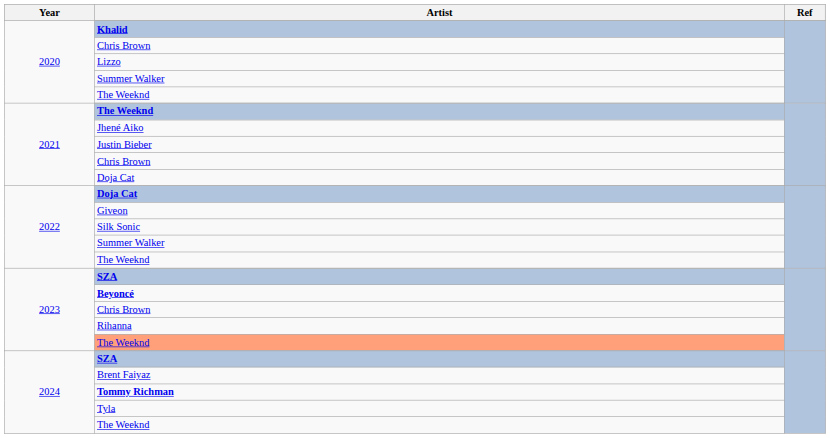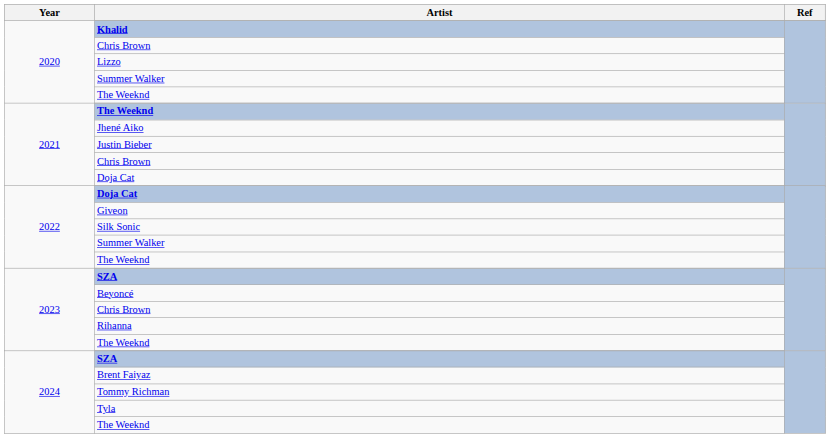(116, 293) bold -> (115, 293) normal
(123, 342) lightsalmon background -> (123, 342) no background
(135, 392) bold -> (133, 392) normal
